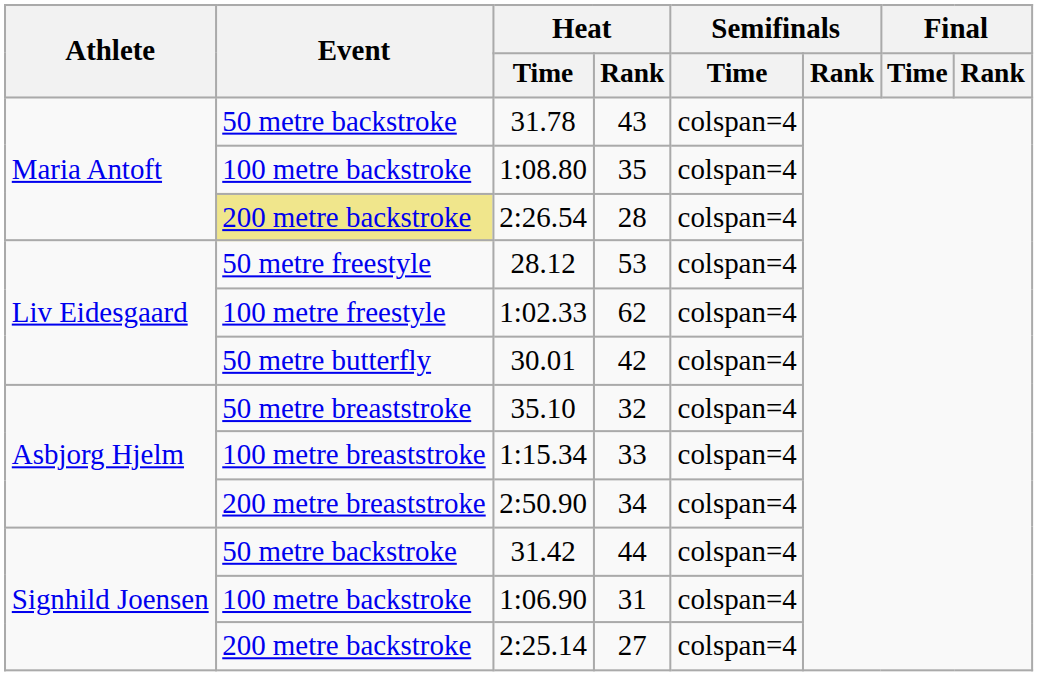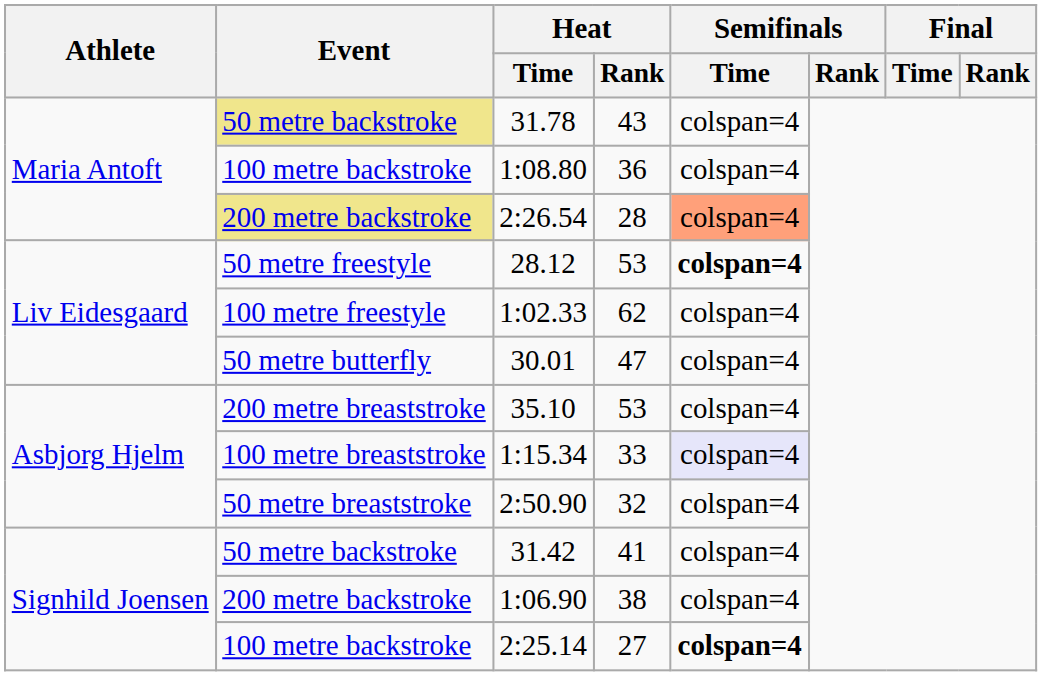(340, 121) no background -> (340, 121) khaki background
(632, 169) 35 -> (632, 169) 36
(737, 217) no background -> (740, 217) lightsalmon background
(737, 264) normal -> (740, 264) bold
(632, 360) 42 -> (632, 360) 47
(347, 408) 50 metre breaststroke -> (354, 408) 200 metre breaststroke
(632, 408) 32 -> (632, 408) 53
(737, 455) no background -> (740, 455) lavender background
(354, 503) 200 metre breaststroke -> (347, 503) 50 metre breaststroke
(632, 503) 34 -> (632, 503) 32
(632, 551) 44 -> (632, 551) 41
(347, 599) 100 metre backstroke -> (347, 599) 200 metre backstroke
(632, 599) 31 -> (632, 599) 38
(347, 646) 200 metre backstroke -> (347, 646) 100 metre backstroke
(737, 646) normal -> (740, 646) bold
